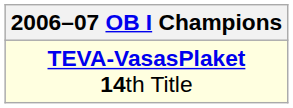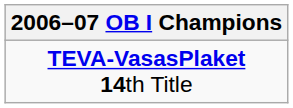(146, 71) lightyellow background -> (146, 71) no background
